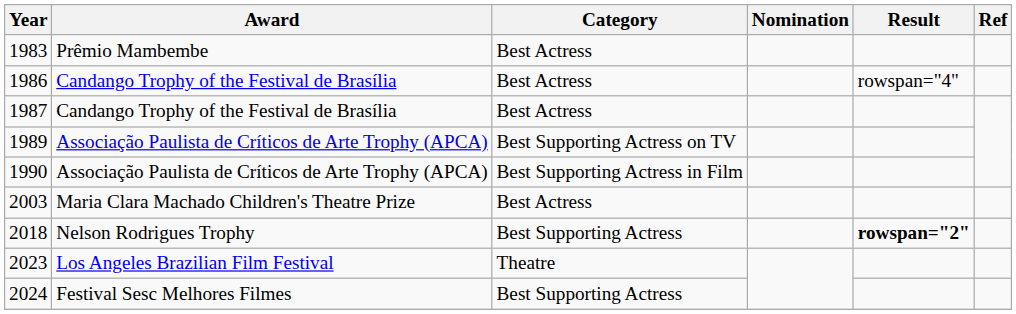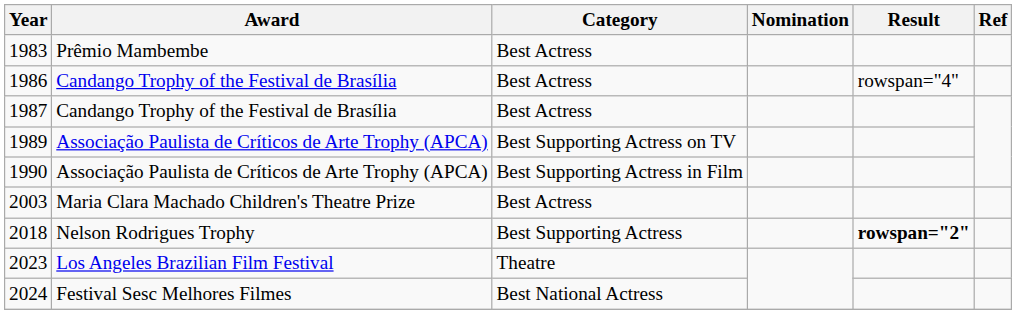(589, 293) Best Supporting Actress -> (580, 293) Best National Actress
